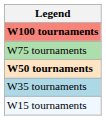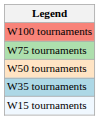(53, 31) bold -> (50, 31) normal
(50, 68) bold -> (47, 68) normal
